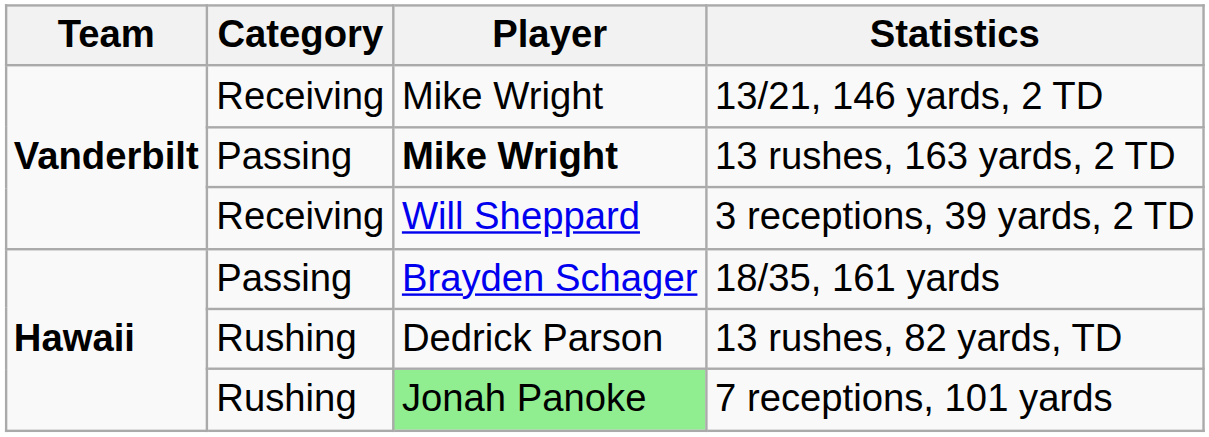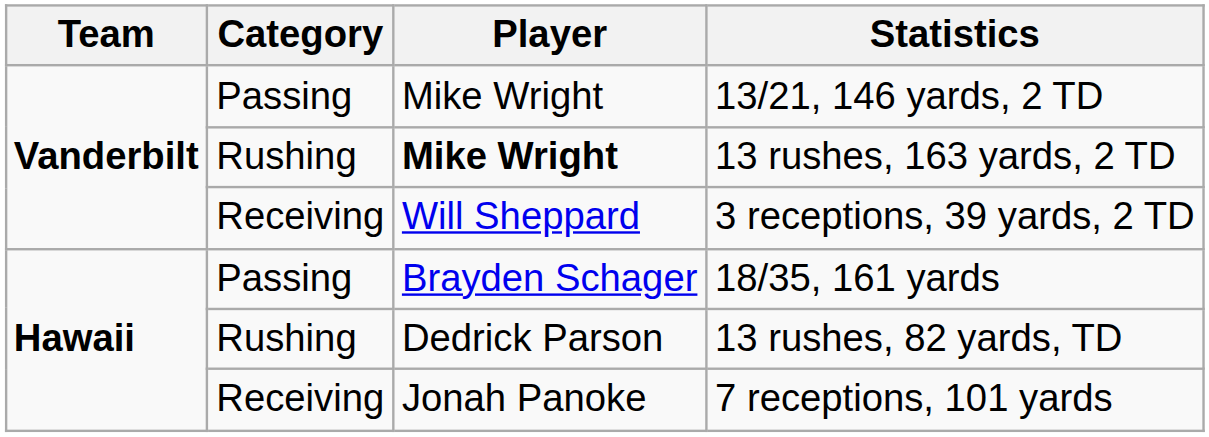(300, 95) Receiving -> (284, 95) Passing
(284, 156) Passing -> (286, 156) Rushing
(286, 398) Rushing -> (300, 398) Receiving
(524, 398) lightgreen background -> (524, 398) no background
